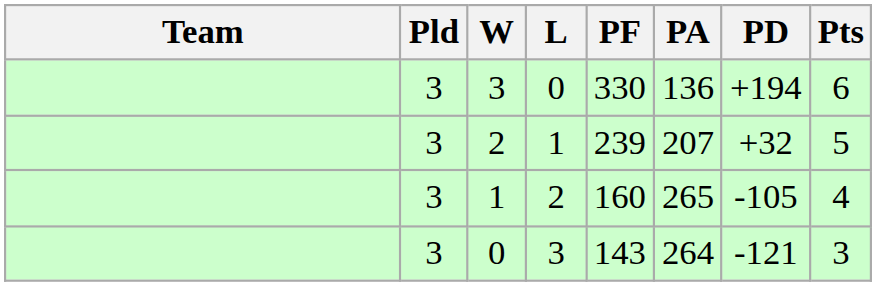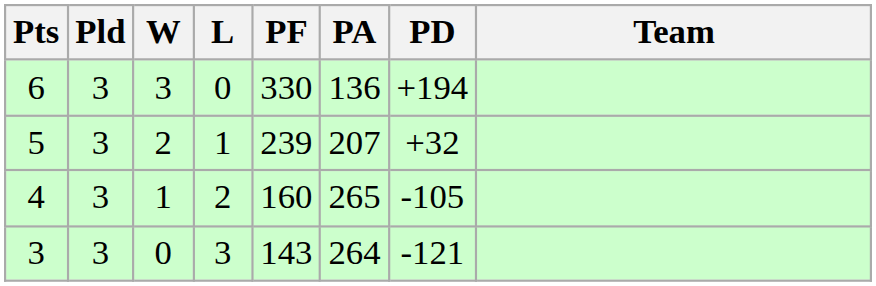columns swapped: (203, 32) <-> (841, 32)
